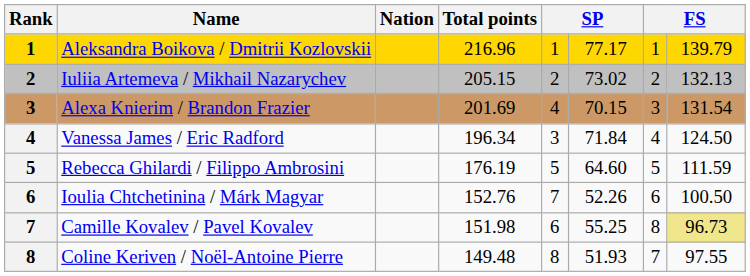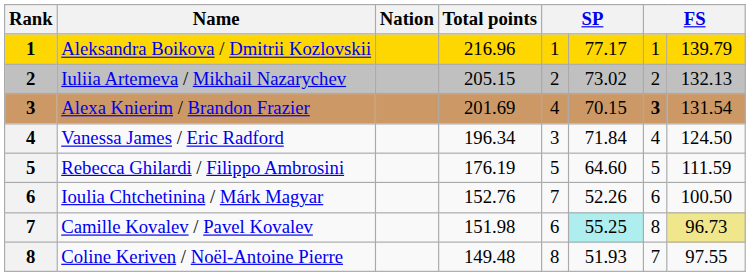(655, 108) normal -> (655, 108) bold
(606, 227) no background -> (606, 227) paleturquoise background
